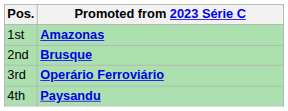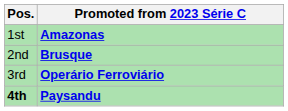(16, 95) normal -> (17, 95) bold
